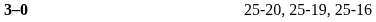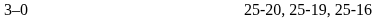(16, 10) bold -> (16, 10) normal
